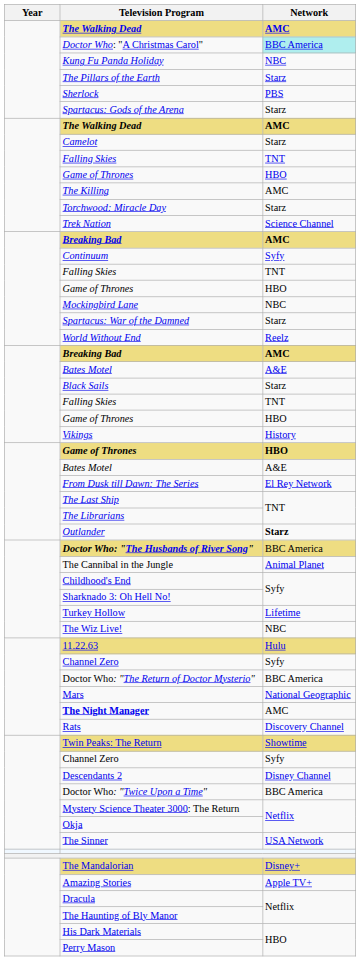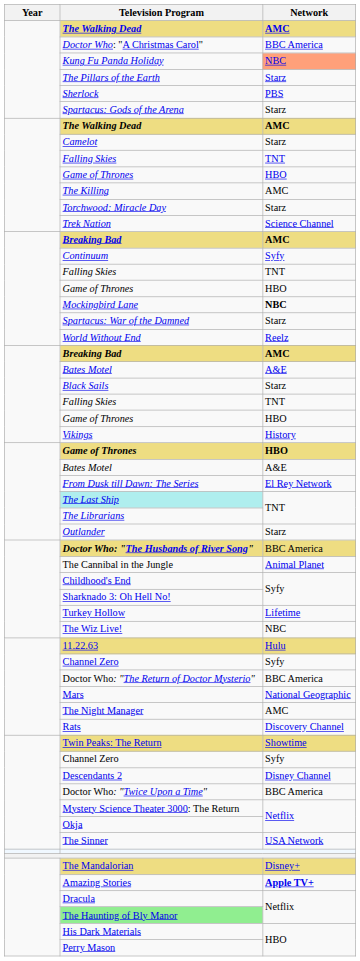(294, 45) paleturquoise background -> (294, 45) no background
(276, 61) no background -> (276, 61) lightsalmon background
(276, 304) normal -> (276, 304) bold
(91, 499) no background -> (91, 499) paleturquoise background
(277, 532) bold -> (276, 532) normal
(106, 710) bold -> (103, 710) normal
(289, 882) normal -> (289, 882) bold
(120, 915) no background -> (120, 915) lightgreen background
